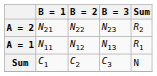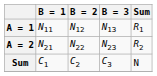rows swapped: (20, 45) <-> (20, 28)
